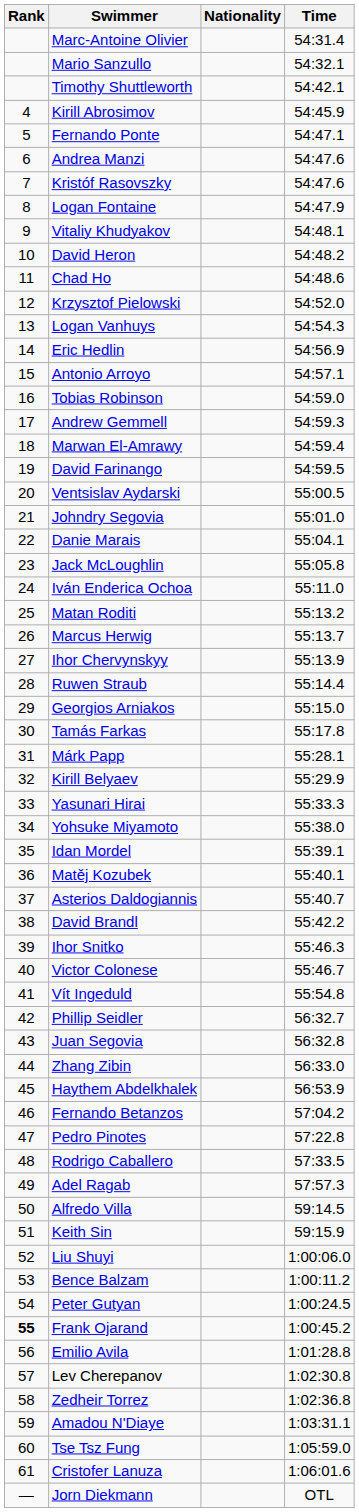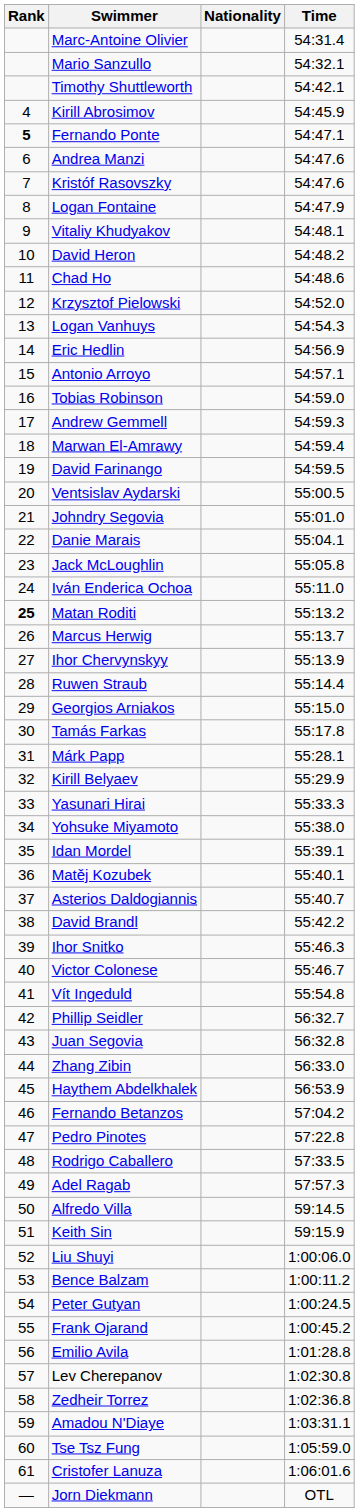(26, 135) normal -> (26, 135) bold
(26, 612) normal -> (26, 612) bold
(26, 1328) bold -> (26, 1328) normal
